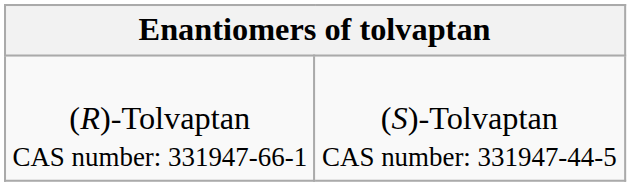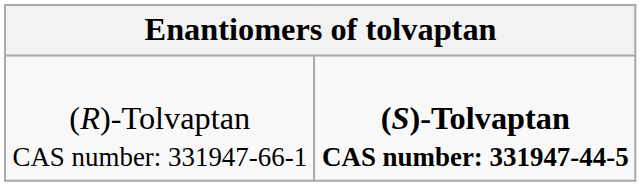(469, 135) normal -> (475, 135) bold
